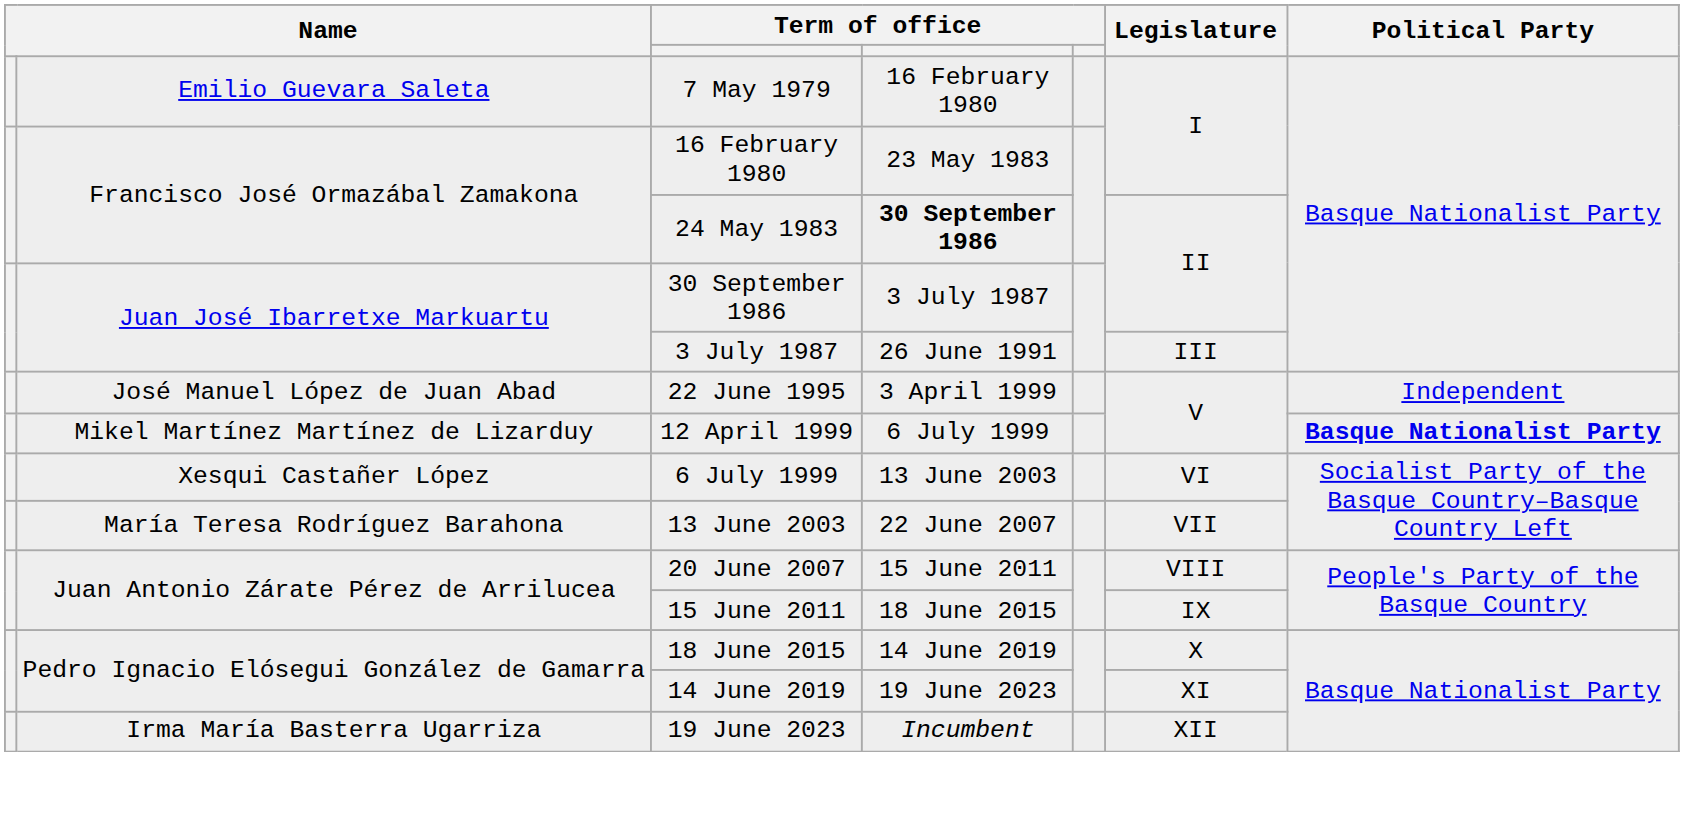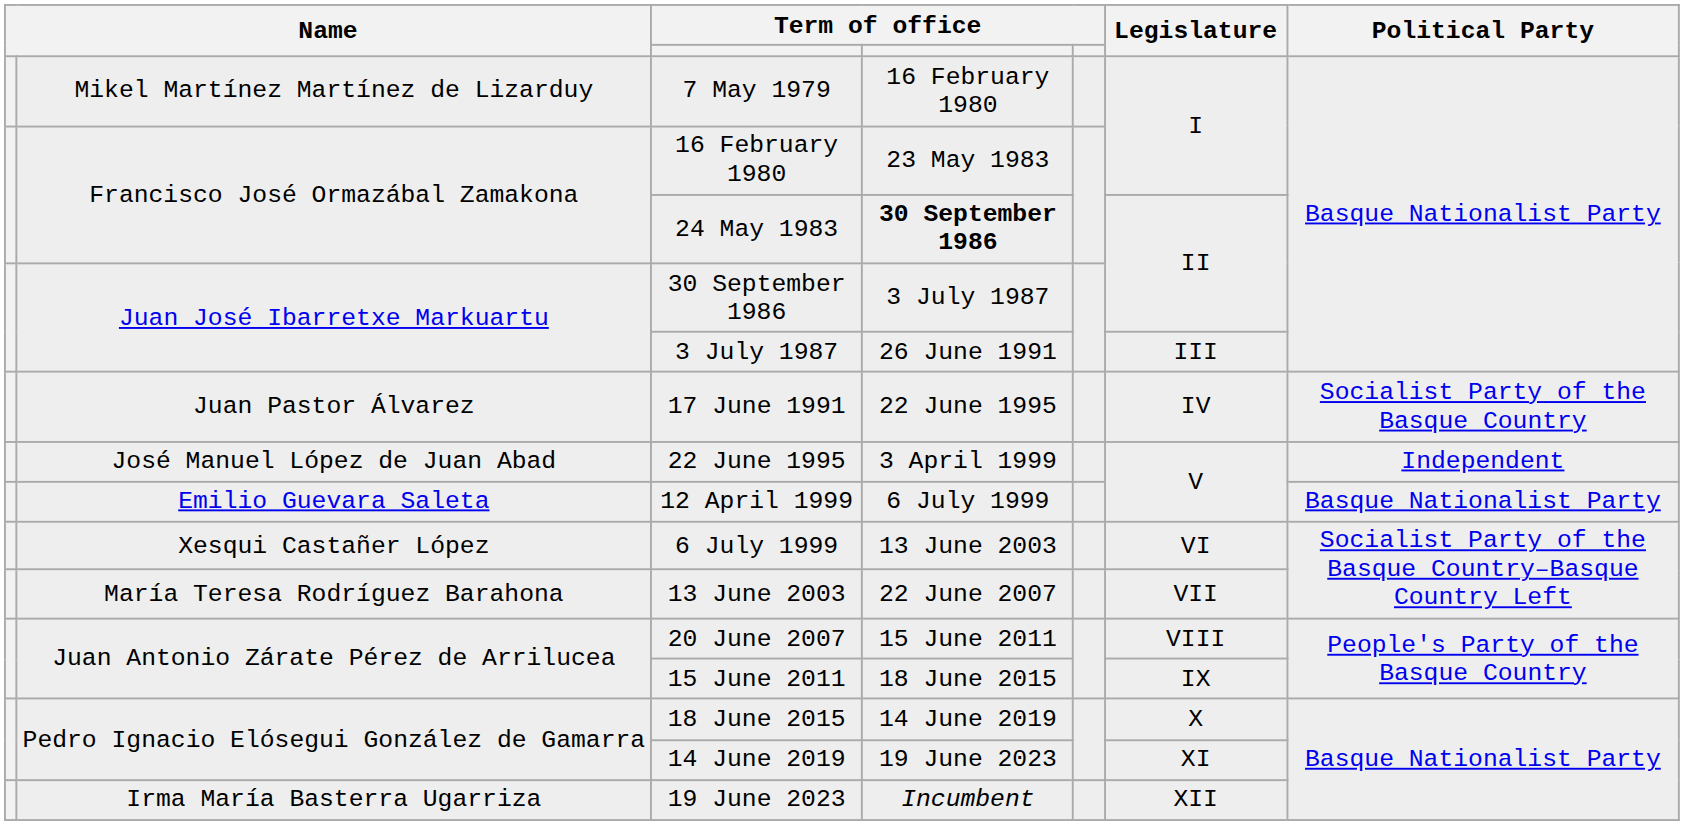(334, 91) Emilio Guevara Saleta -> (334, 91) Mikel Martínez Martínez de Lizarduy
+ row: (757, 407)
(334, 433) Mikel Martínez Martínez de Lizarduy -> (334, 501) Emilio Guevara Saleta
(1483, 433) bold -> (1483, 501) normal
